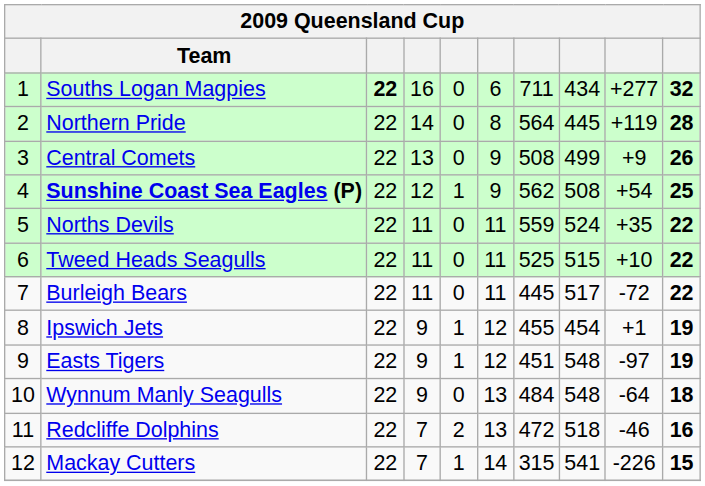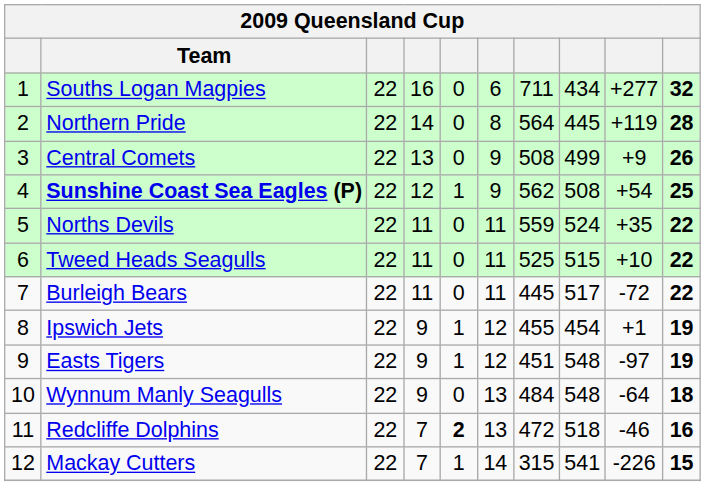(385, 89) bold -> (385, 89) normal
(459, 429) normal -> (459, 429) bold
